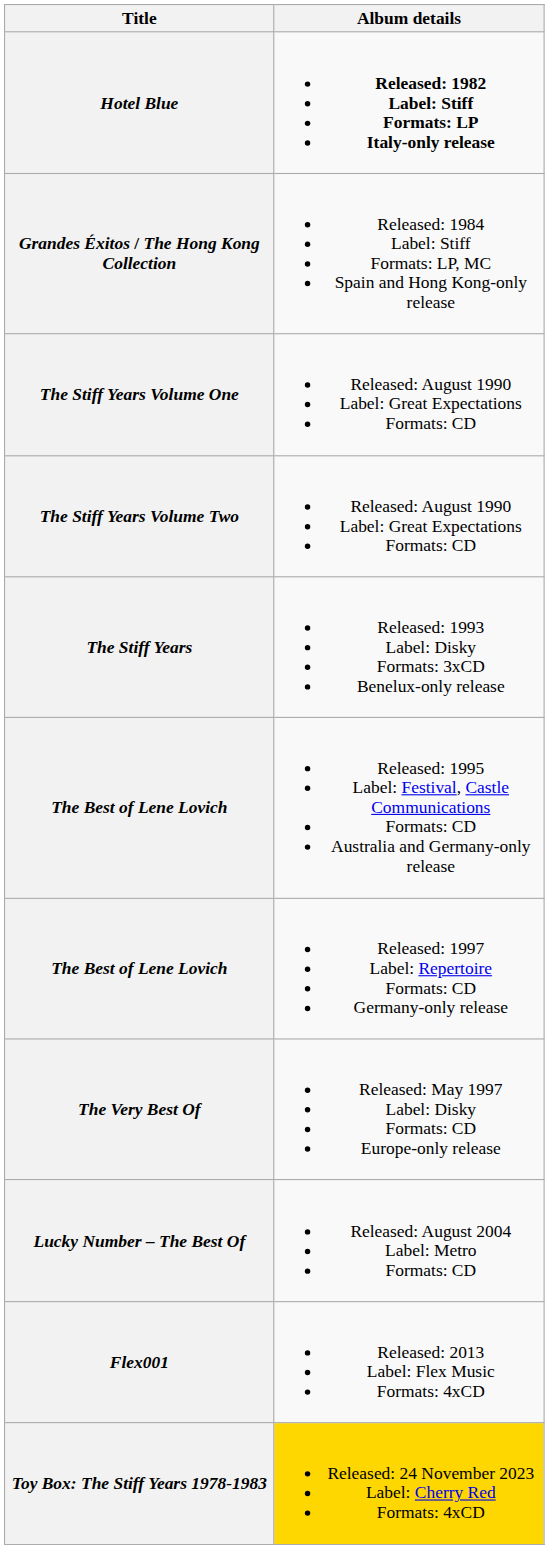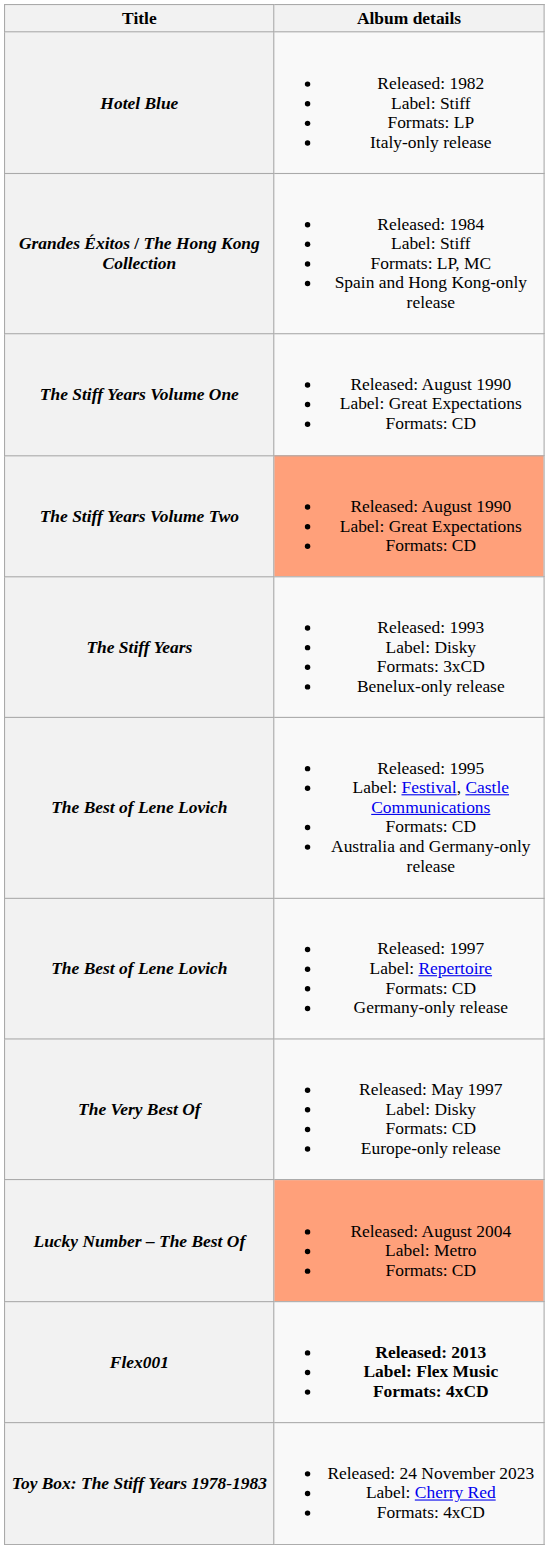(409, 113) bold -> (409, 113) normal
(409, 526) no background -> (409, 526) lightsalmon background
(409, 1250) no background -> (409, 1250) lightsalmon background
(409, 1372) normal -> (409, 1372) bold
(409, 1493) gold background -> (409, 1493) no background
